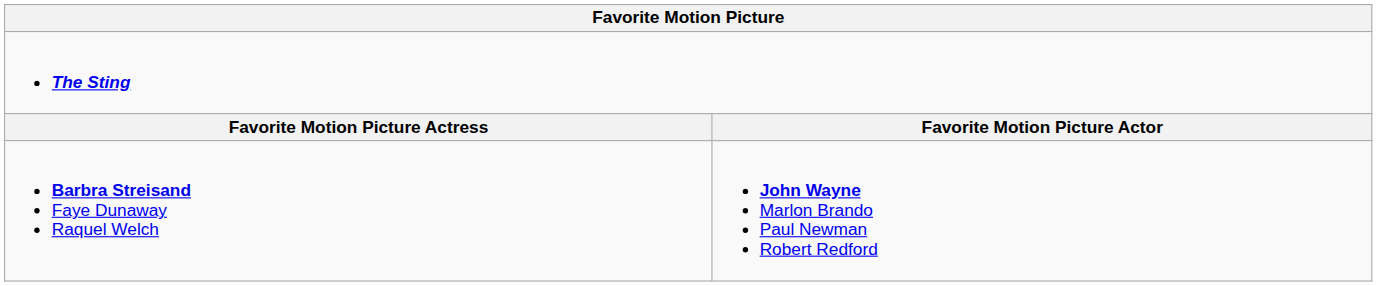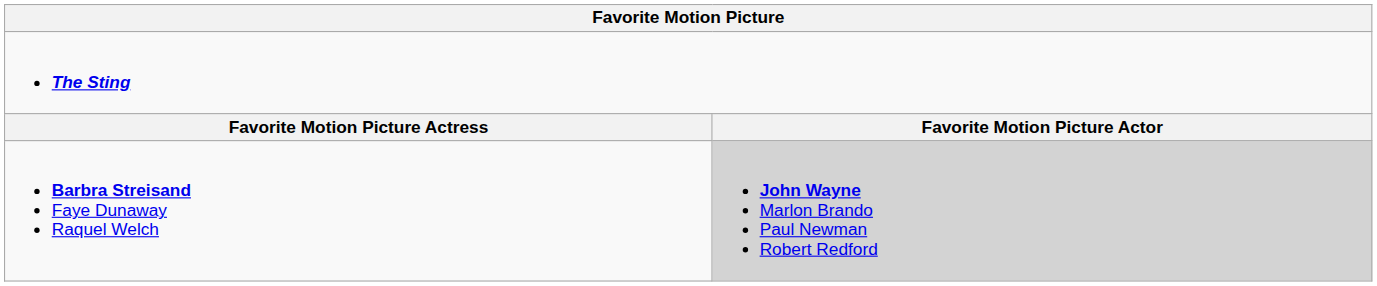(1042, 220) no background -> (1042, 220) lightgrey background
